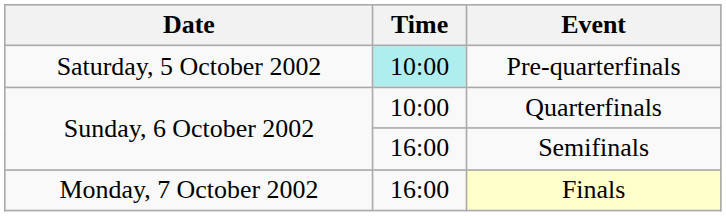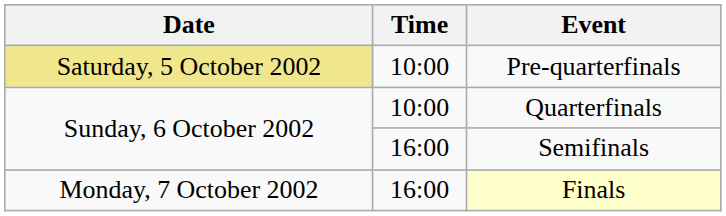(189, 66) no background -> (189, 66) khaki background
(420, 66) paleturquoise background -> (420, 66) no background
